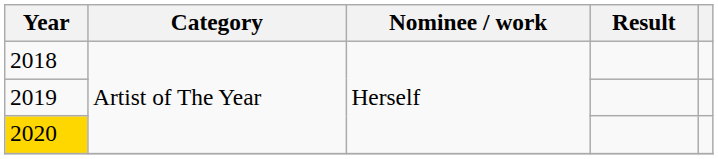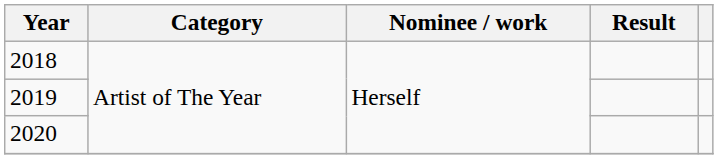(33, 134) gold background -> (33, 134) no background
